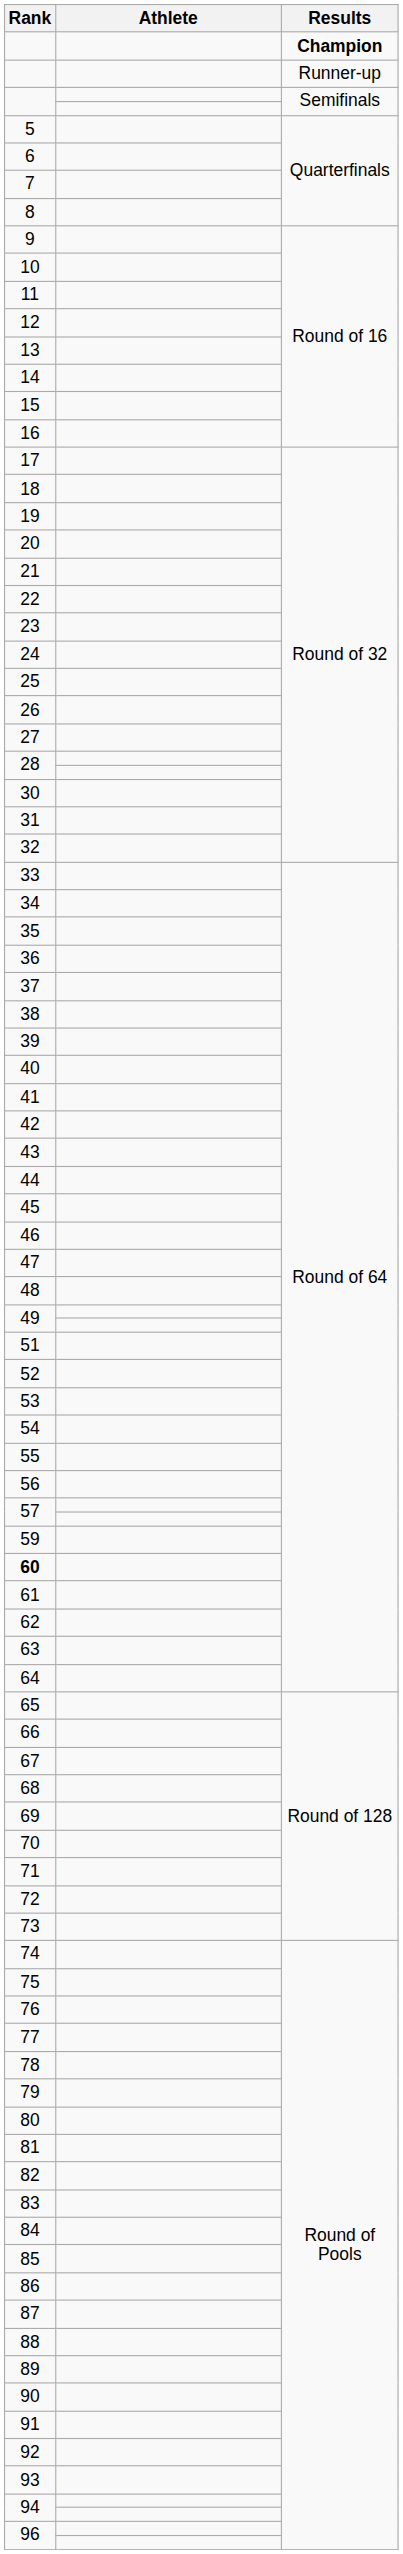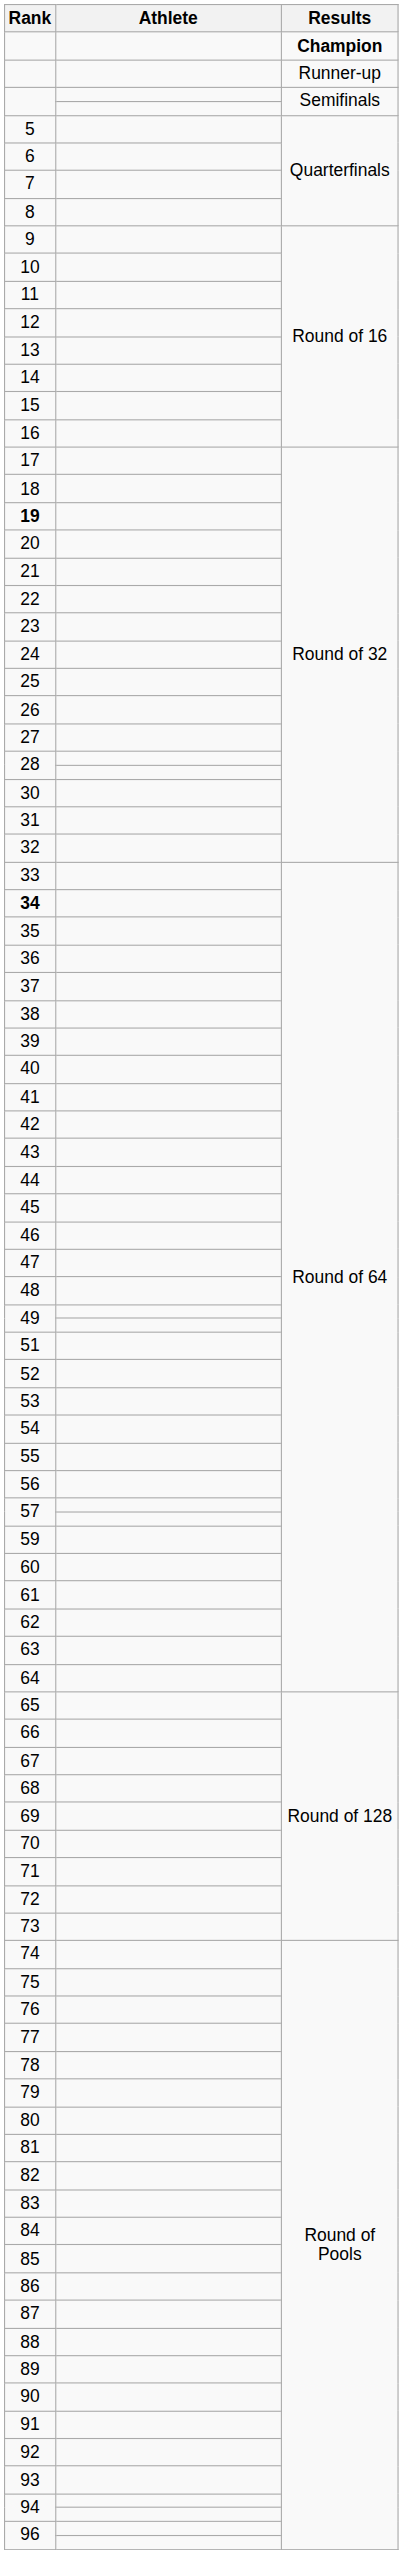(30, 516) normal -> (30, 516) bold
(30, 903) normal -> (30, 903) bold
(30, 1567) bold -> (30, 1567) normal
